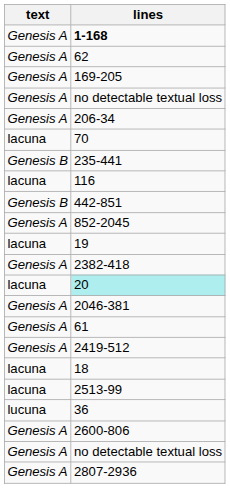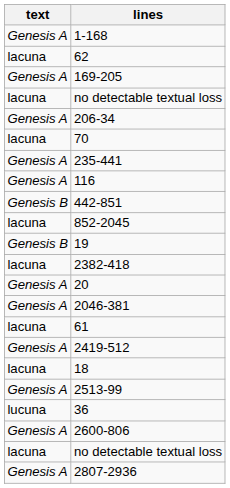(91, 35) bold -> (91, 35) normal
(37, 56) Genesis A -> (27, 56) lacuna
(37, 98) Genesis A -> (27, 98) lacuna
(38, 160) Genesis B -> (37, 160) Genesis A
(27, 181) lacuna -> (37, 181) Genesis A
(37, 222) Genesis A -> (27, 222) lacuna
(27, 243) lacuna -> (38, 243) Genesis B
(37, 264) Genesis A -> (27, 264) lacuna
(27, 285) lacuna -> (37, 285) Genesis A
(81, 285) paleturquoise background -> (81, 285) no background
(37, 327) Genesis A -> (27, 327) lacuna
(27, 389) lacuna -> (37, 389) Genesis A
(37, 451) Genesis A -> (27, 451) lacuna
